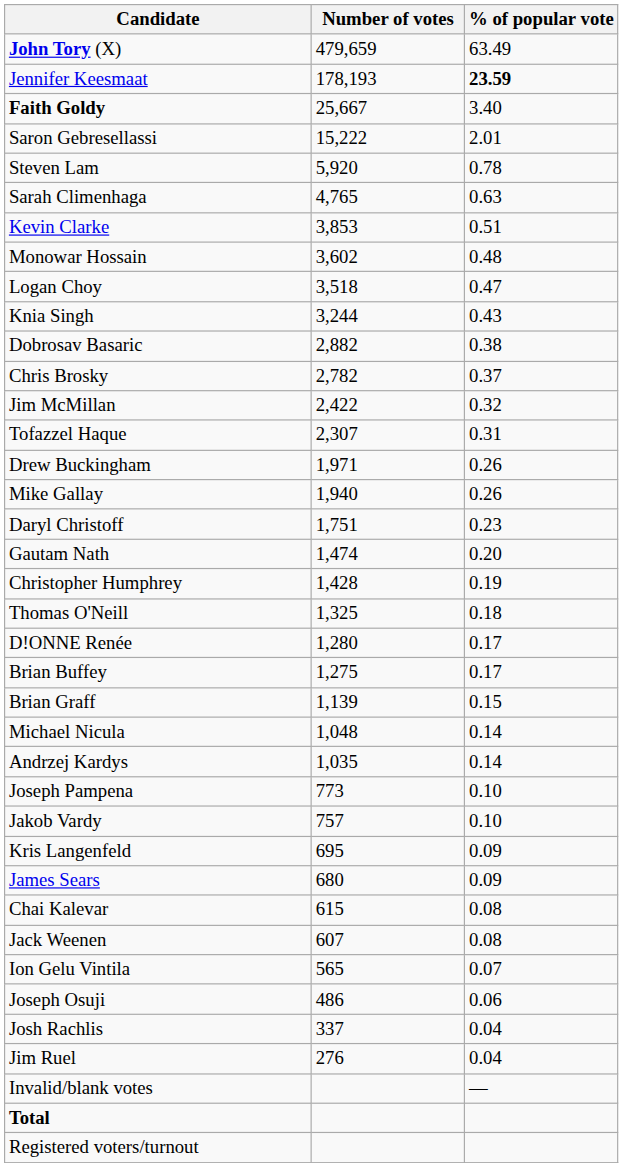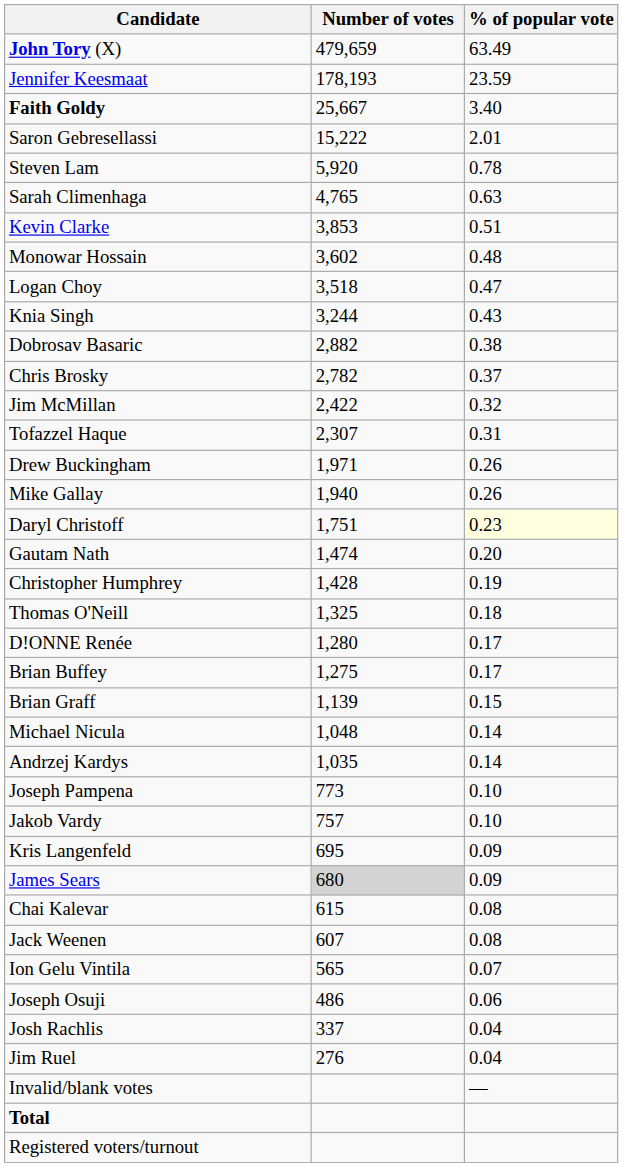(490, 78) bold -> (490, 78) normal
(485, 524) no background -> (485, 524) lightyellow background
(330, 880) no background -> (330, 880) lightgrey background
